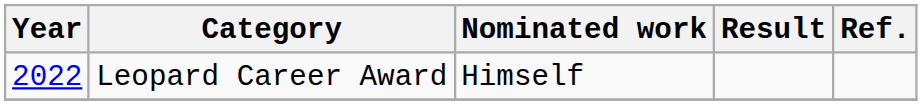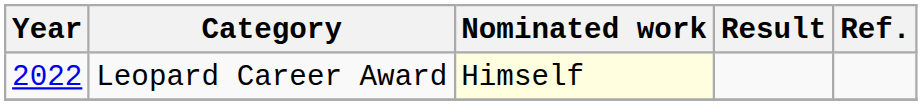(523, 77) no background -> (523, 77) lightyellow background
